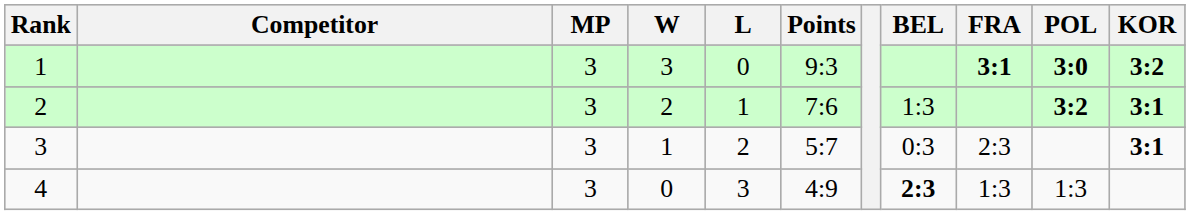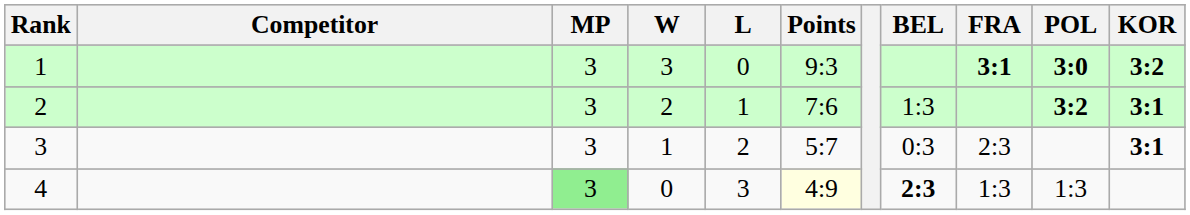(591, 188) no background -> (591, 188) lightgreen background
(821, 188) no background -> (821, 188) lightyellow background
